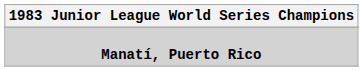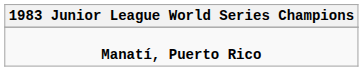(181, 55) lightgrey background -> (181, 55) no background
